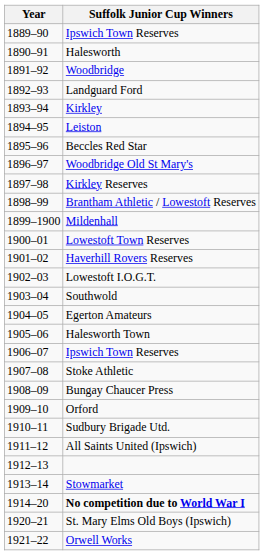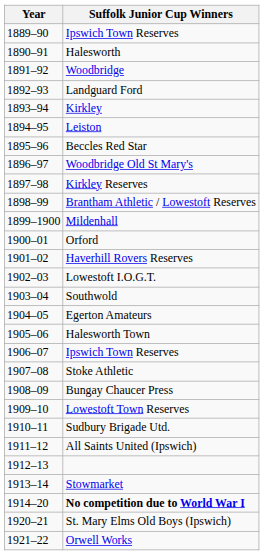(127, 240) Lowestoft Town Reserves -> (82, 240) Orford
(82, 409) Orford -> (127, 409) Lowestoft Town Reserves
